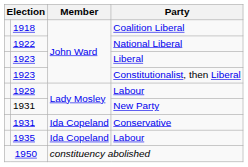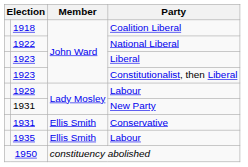(79, 122) Ida Copeland -> (73, 122) Ellis Smith
(79, 138) Ida Copeland -> (73, 138) Ellis Smith
